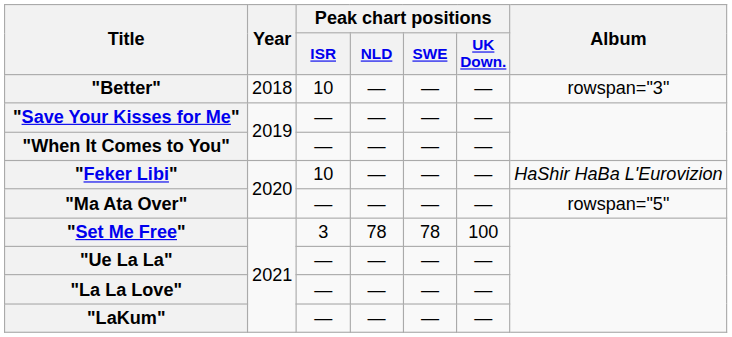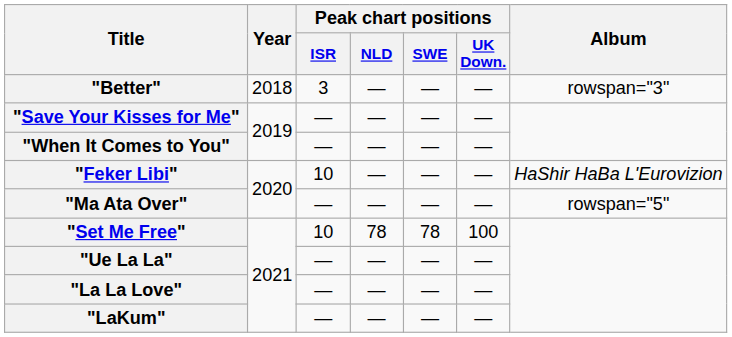(323, 88) 10 -> (323, 88) 3
(323, 232) 3 -> (323, 232) 10
